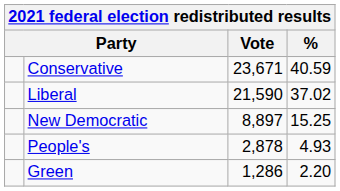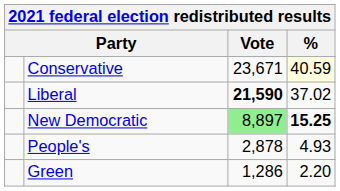(311, 69) no background -> (311, 69) lightyellow background
(258, 95) normal -> (258, 95) bold
(262, 120) no background -> (262, 120) lightgreen background
(311, 120) normal -> (311, 120) bold
